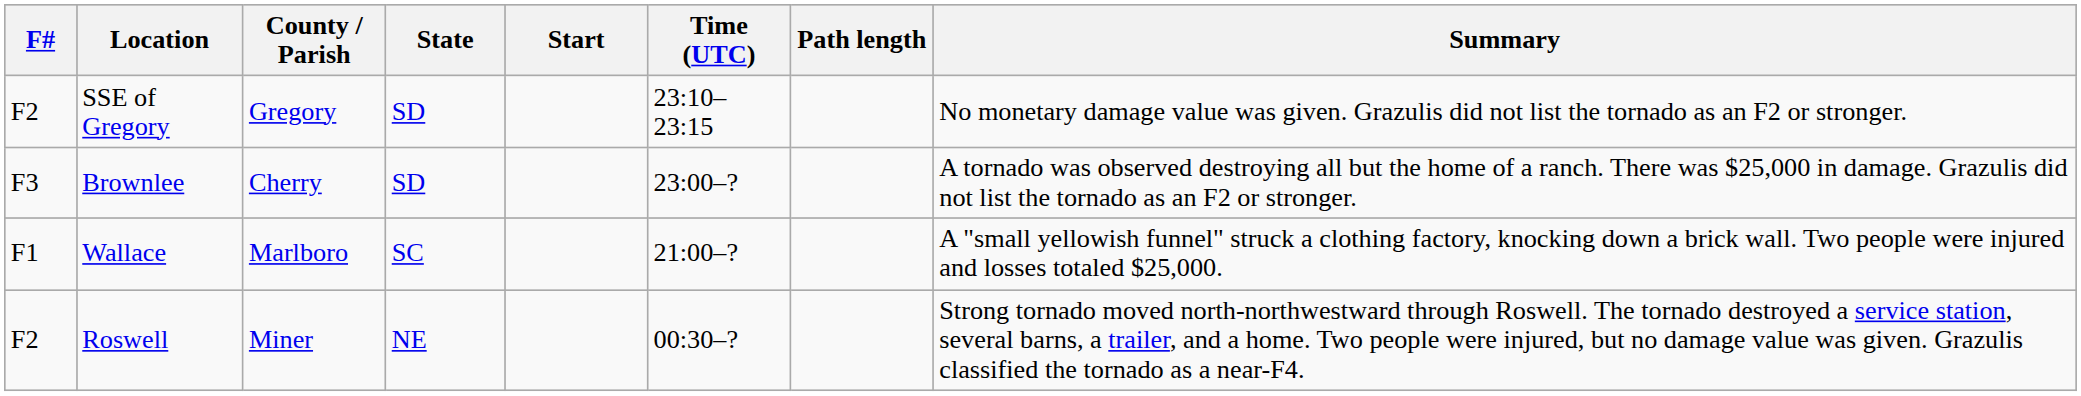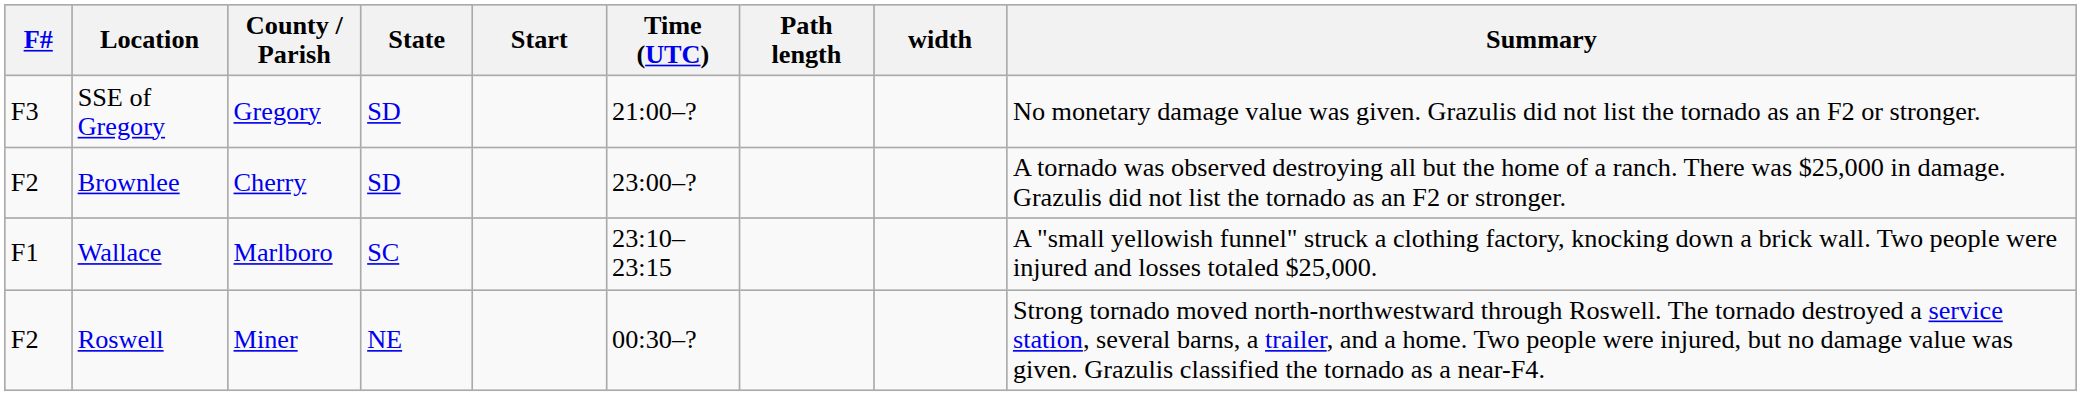+ column: (940, 40)
(25, 111) F2 -> (25, 111) F3
(690, 111) 23:10–23:15 -> (654, 111) 21:00–?
(25, 182) F3 -> (25, 182) F2
(696, 253) 21:00–? -> (649, 253) 23:10–23:15
